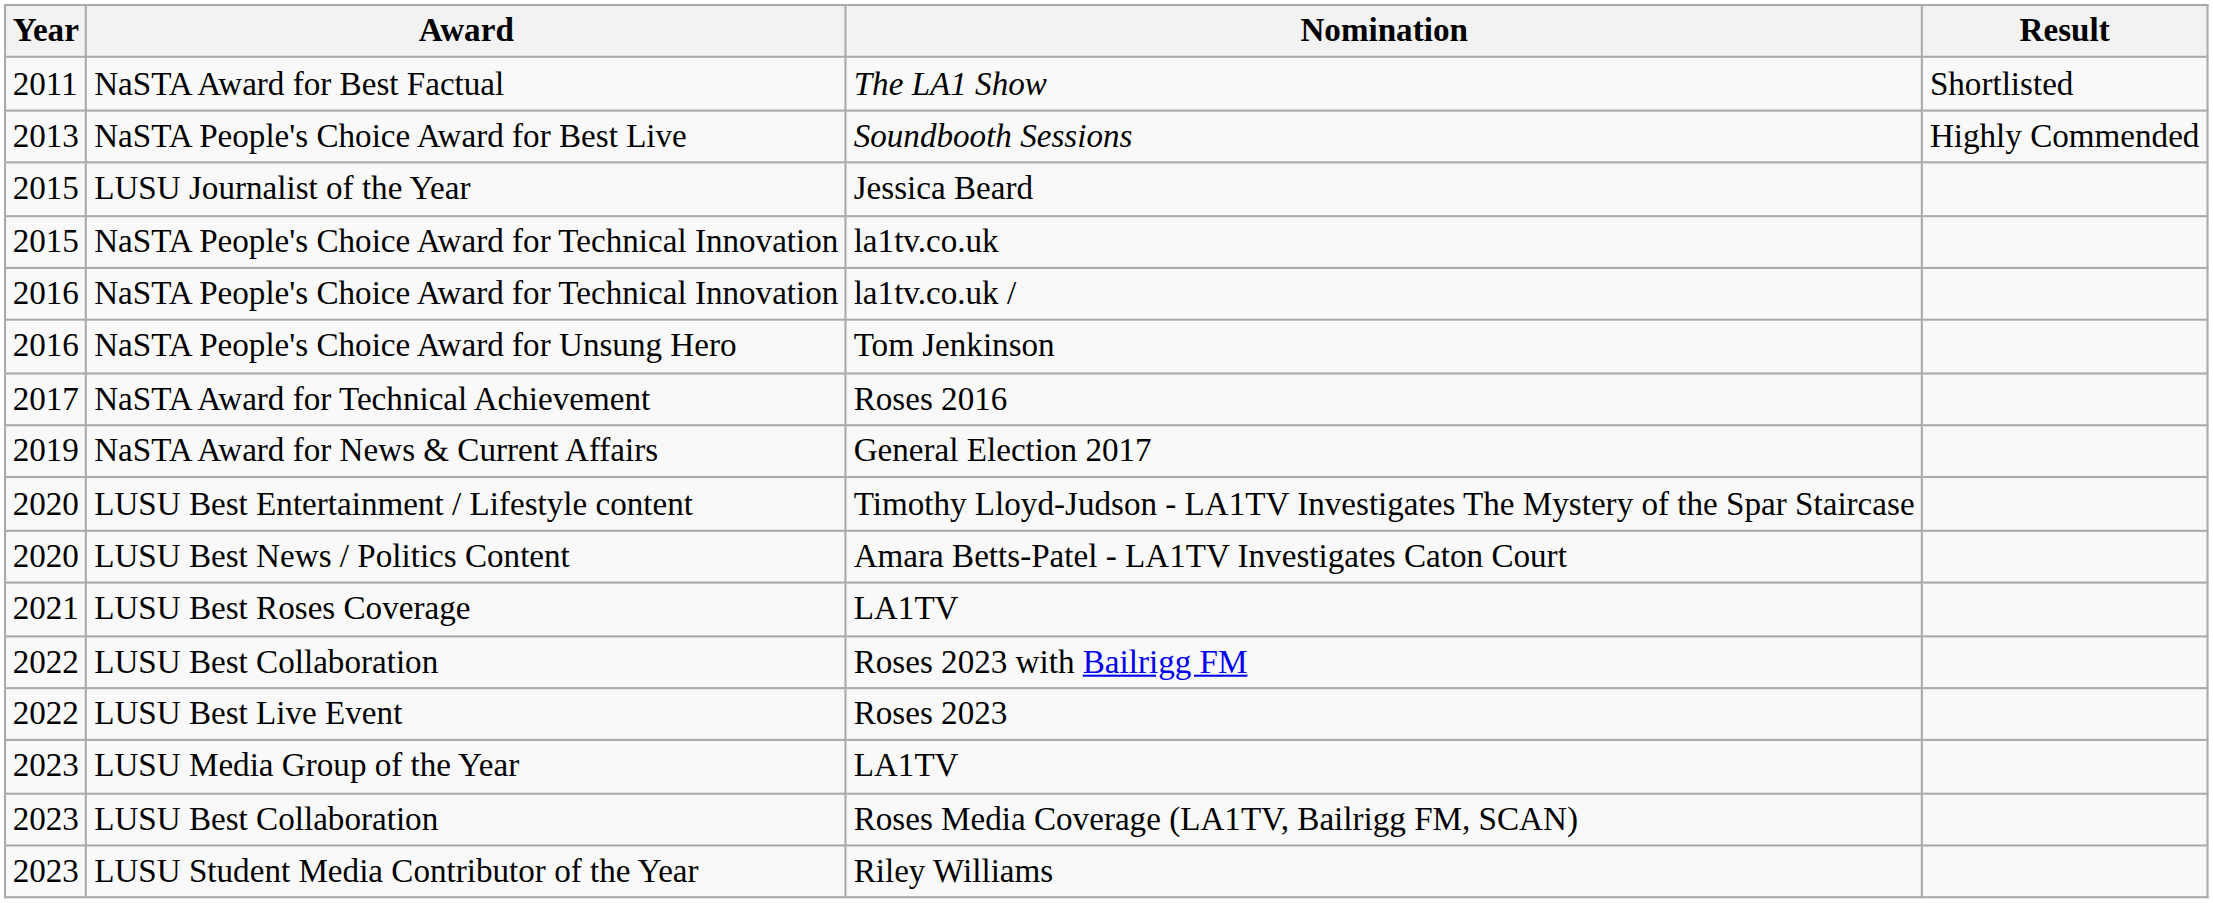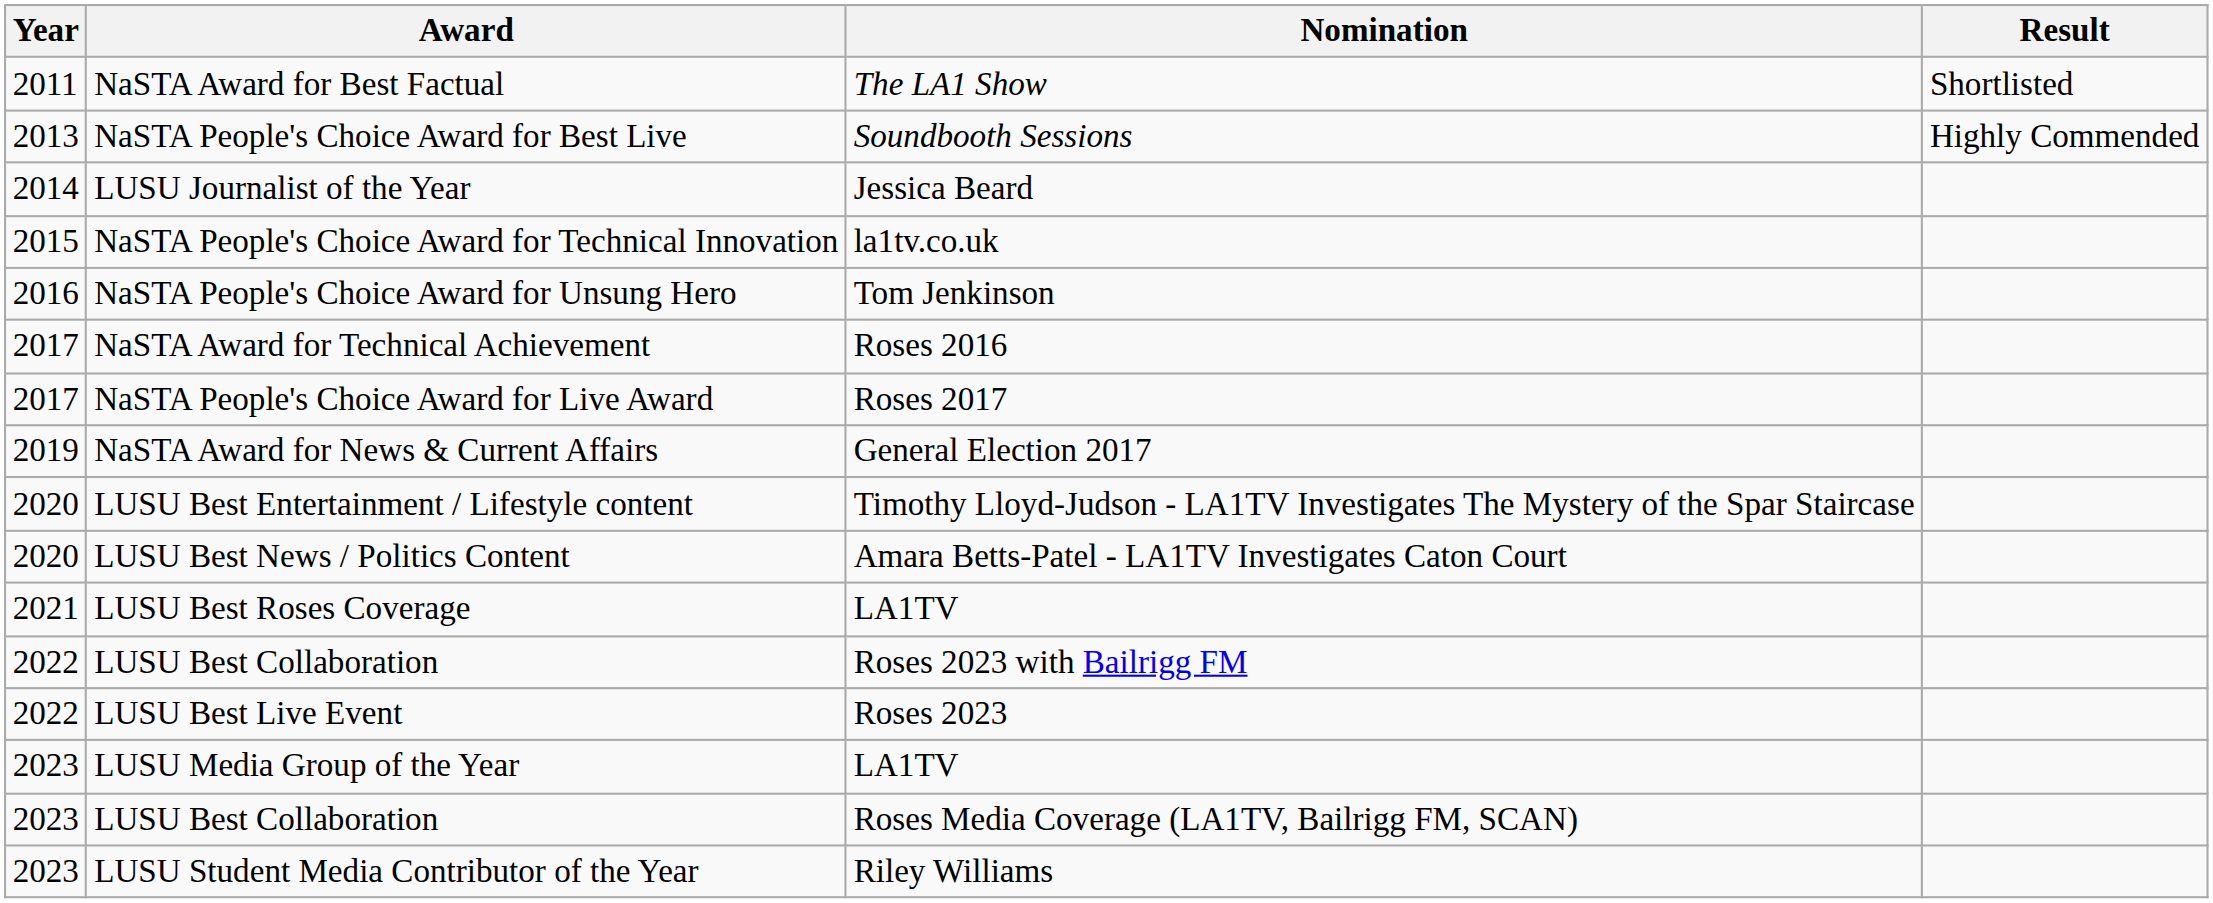(46, 188) 2015 -> (46, 188) 2014
- row: (466, 293)
+ row: (404, 398)
